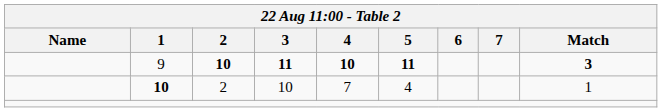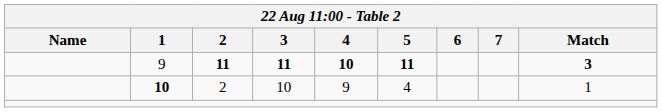(223, 64) 10 -> (223, 64) 11
(347, 87) 7 -> (346, 87) 9
